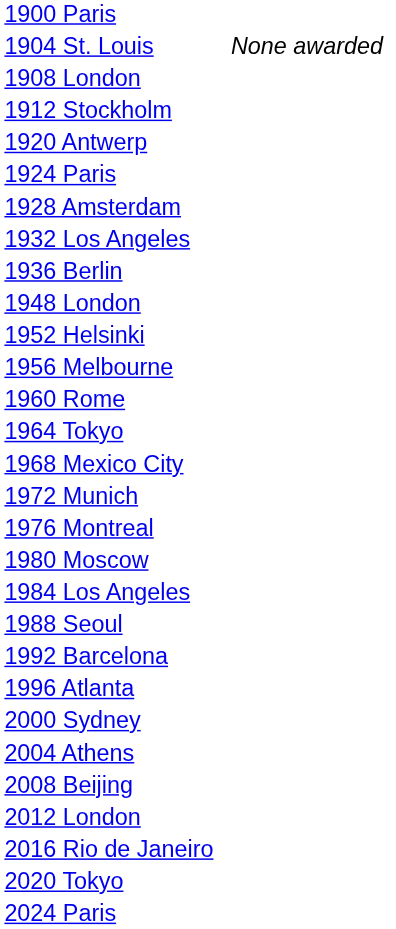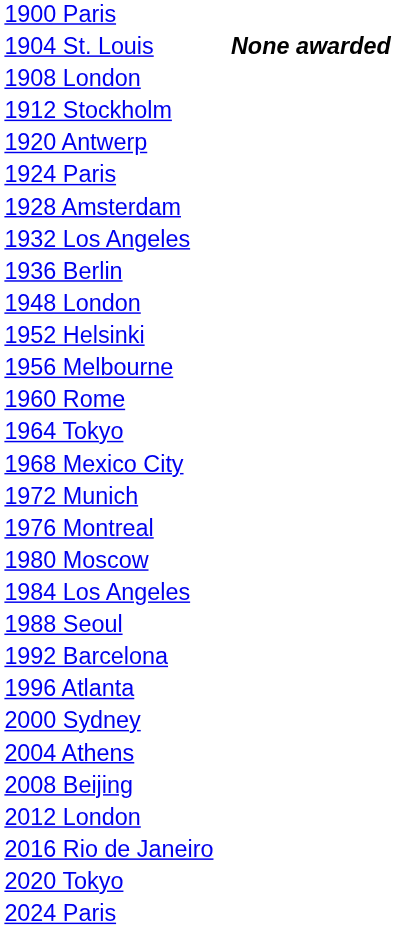(307, 46) normal -> (311, 46) bold
